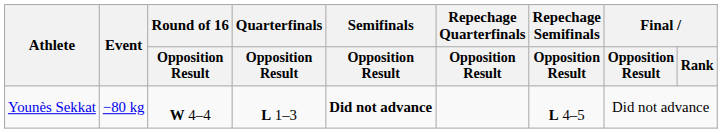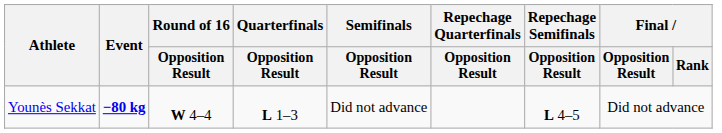(124, 107) normal -> (124, 107) bold
(381, 107) bold -> (379, 107) normal
